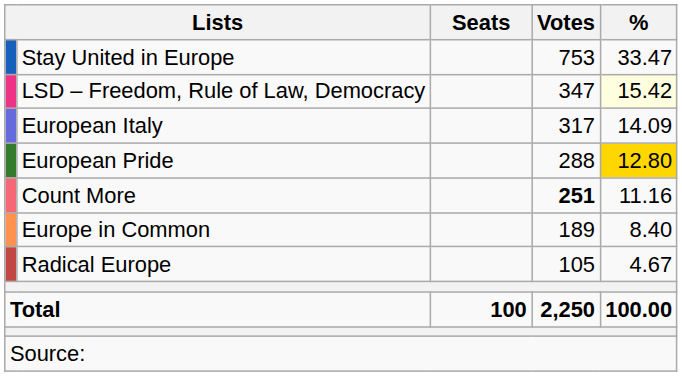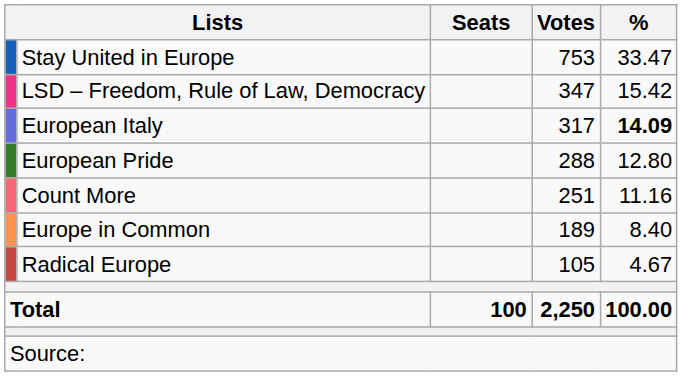(645, 92) lightyellow background -> (645, 92) no background
(645, 126) normal -> (645, 126) bold
(645, 161) gold background -> (645, 161) no background
(577, 195) bold -> (577, 195) normal
